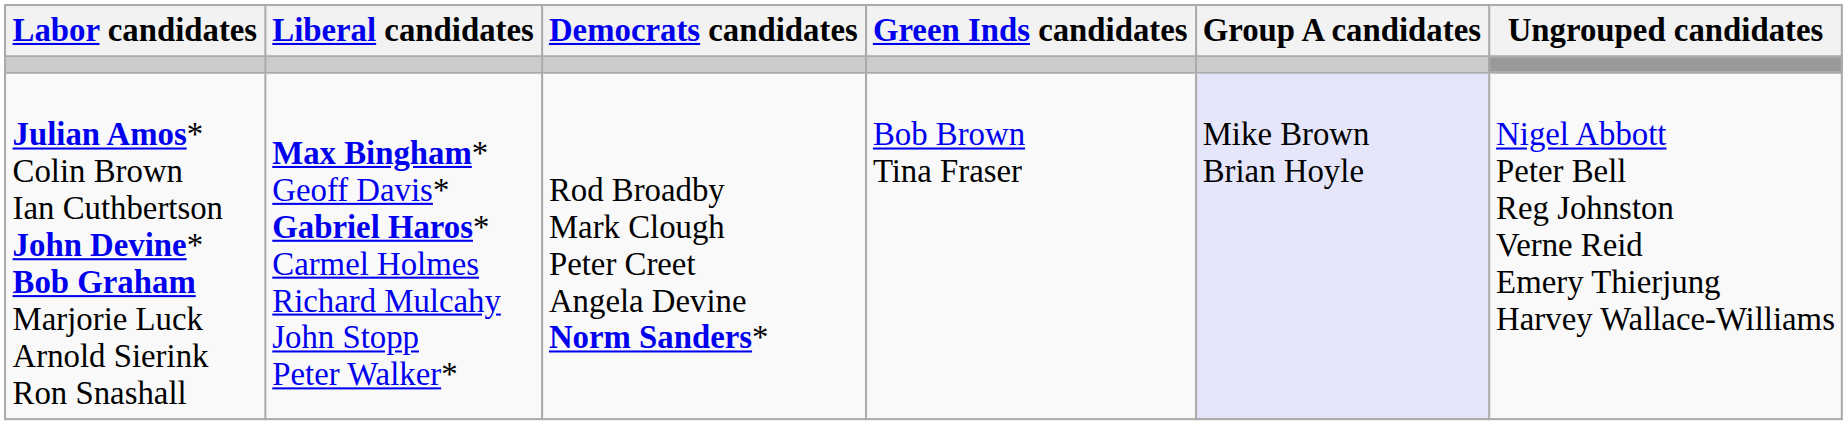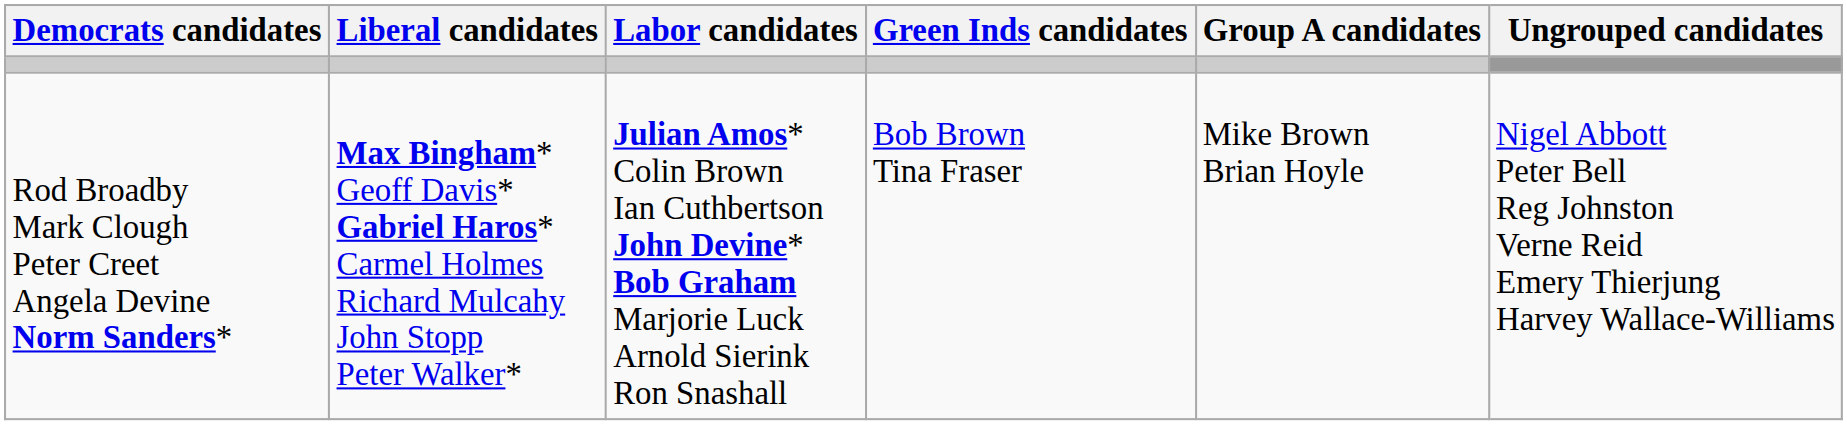columns swapped: (135, 30) <-> (703, 30)
(1286, 152) lavender background -> (1286, 152) no background
